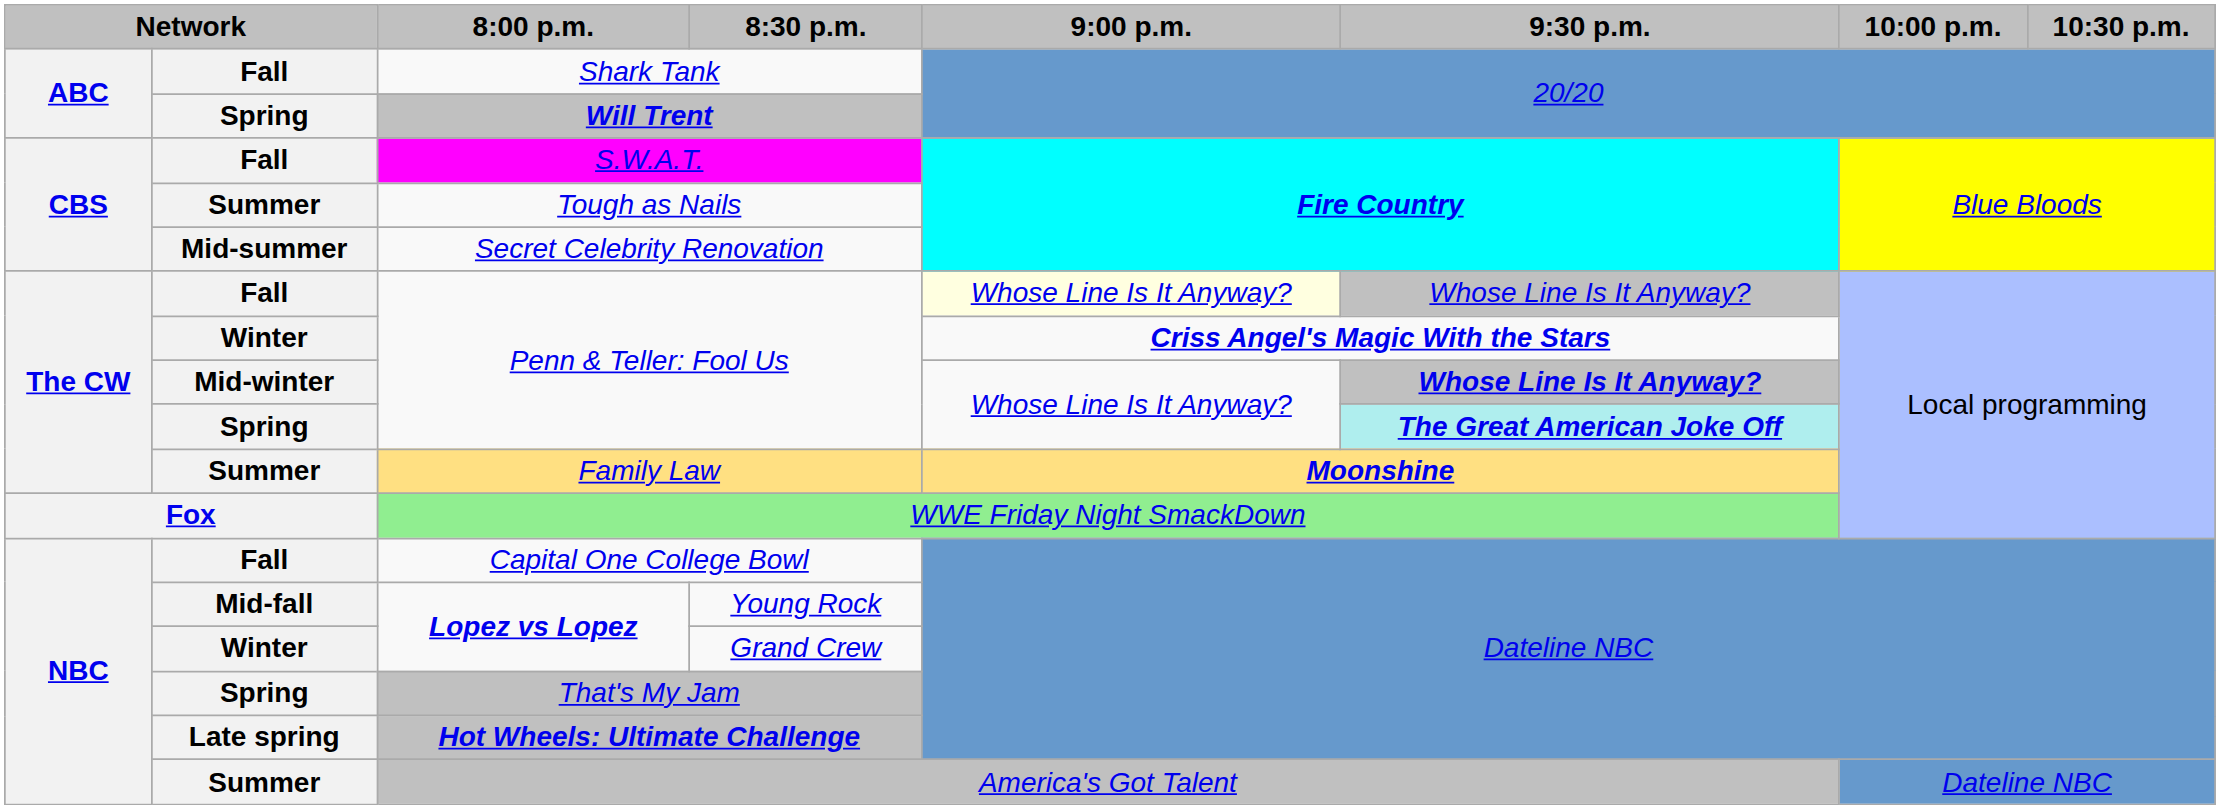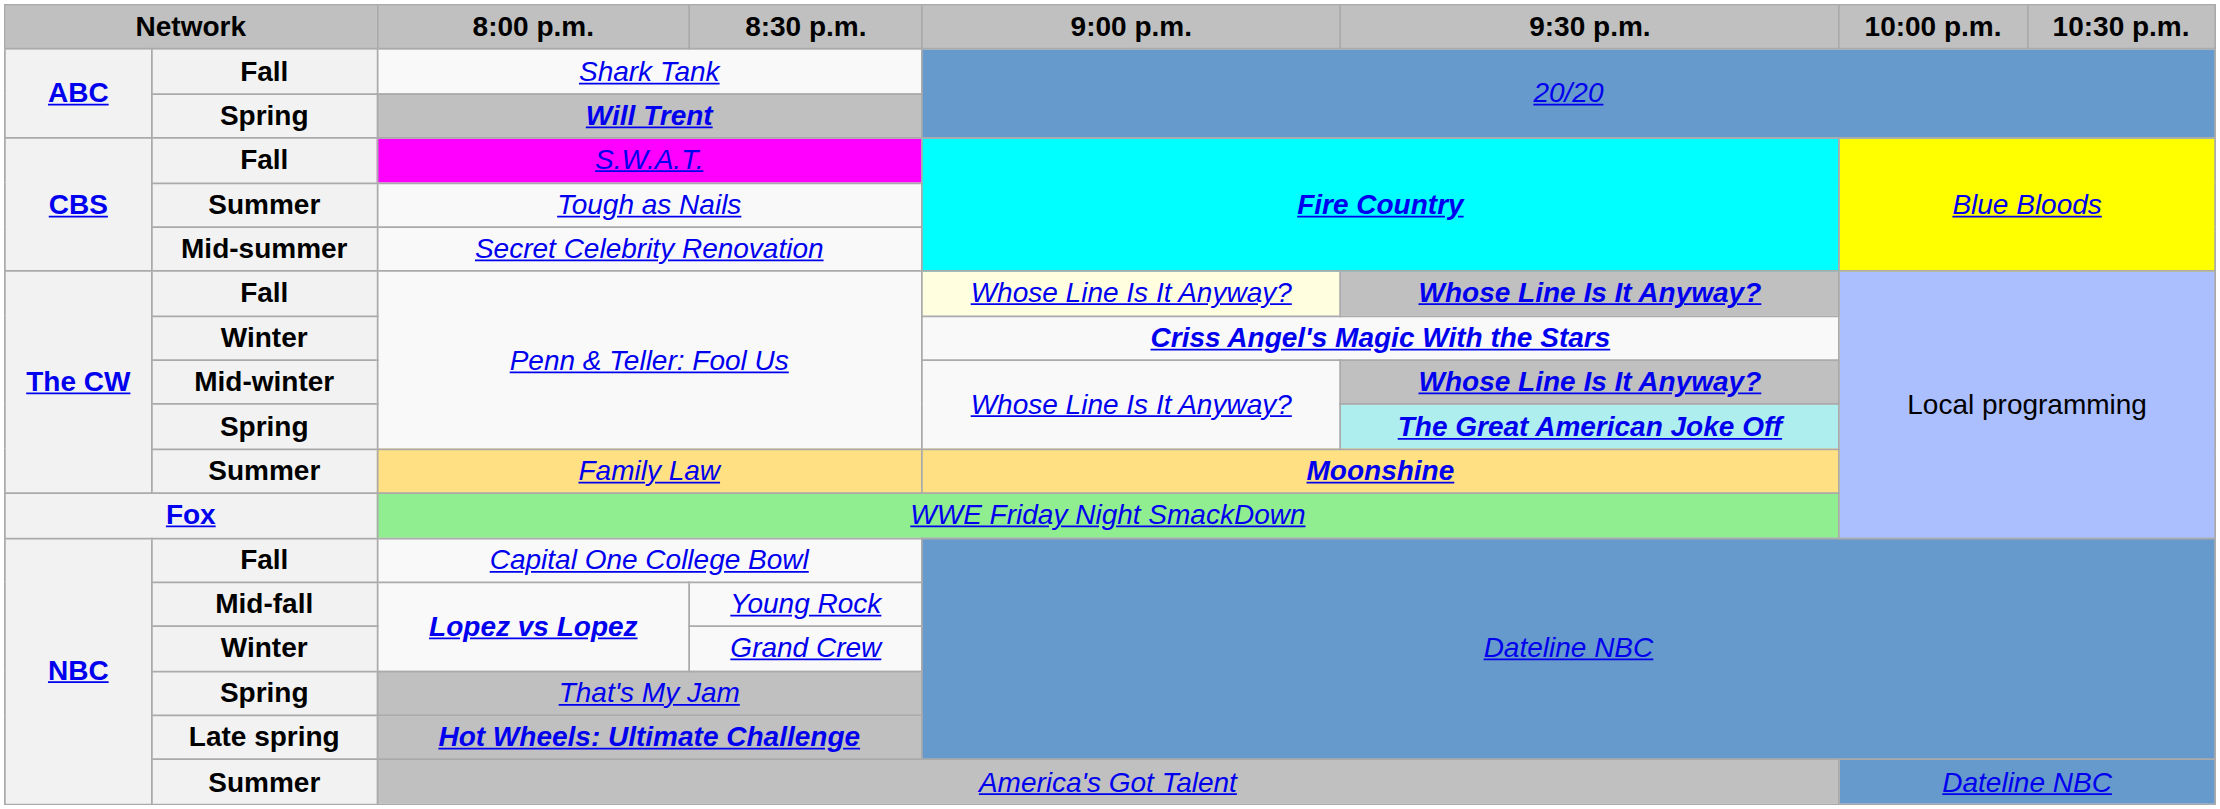(1590, 293) normal -> (1590, 293) bold
